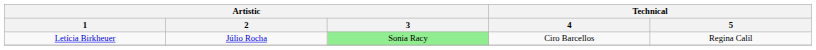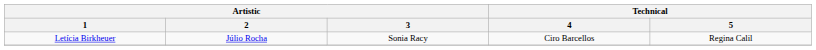(408, 39) lightgreen background -> (408, 39) no background
